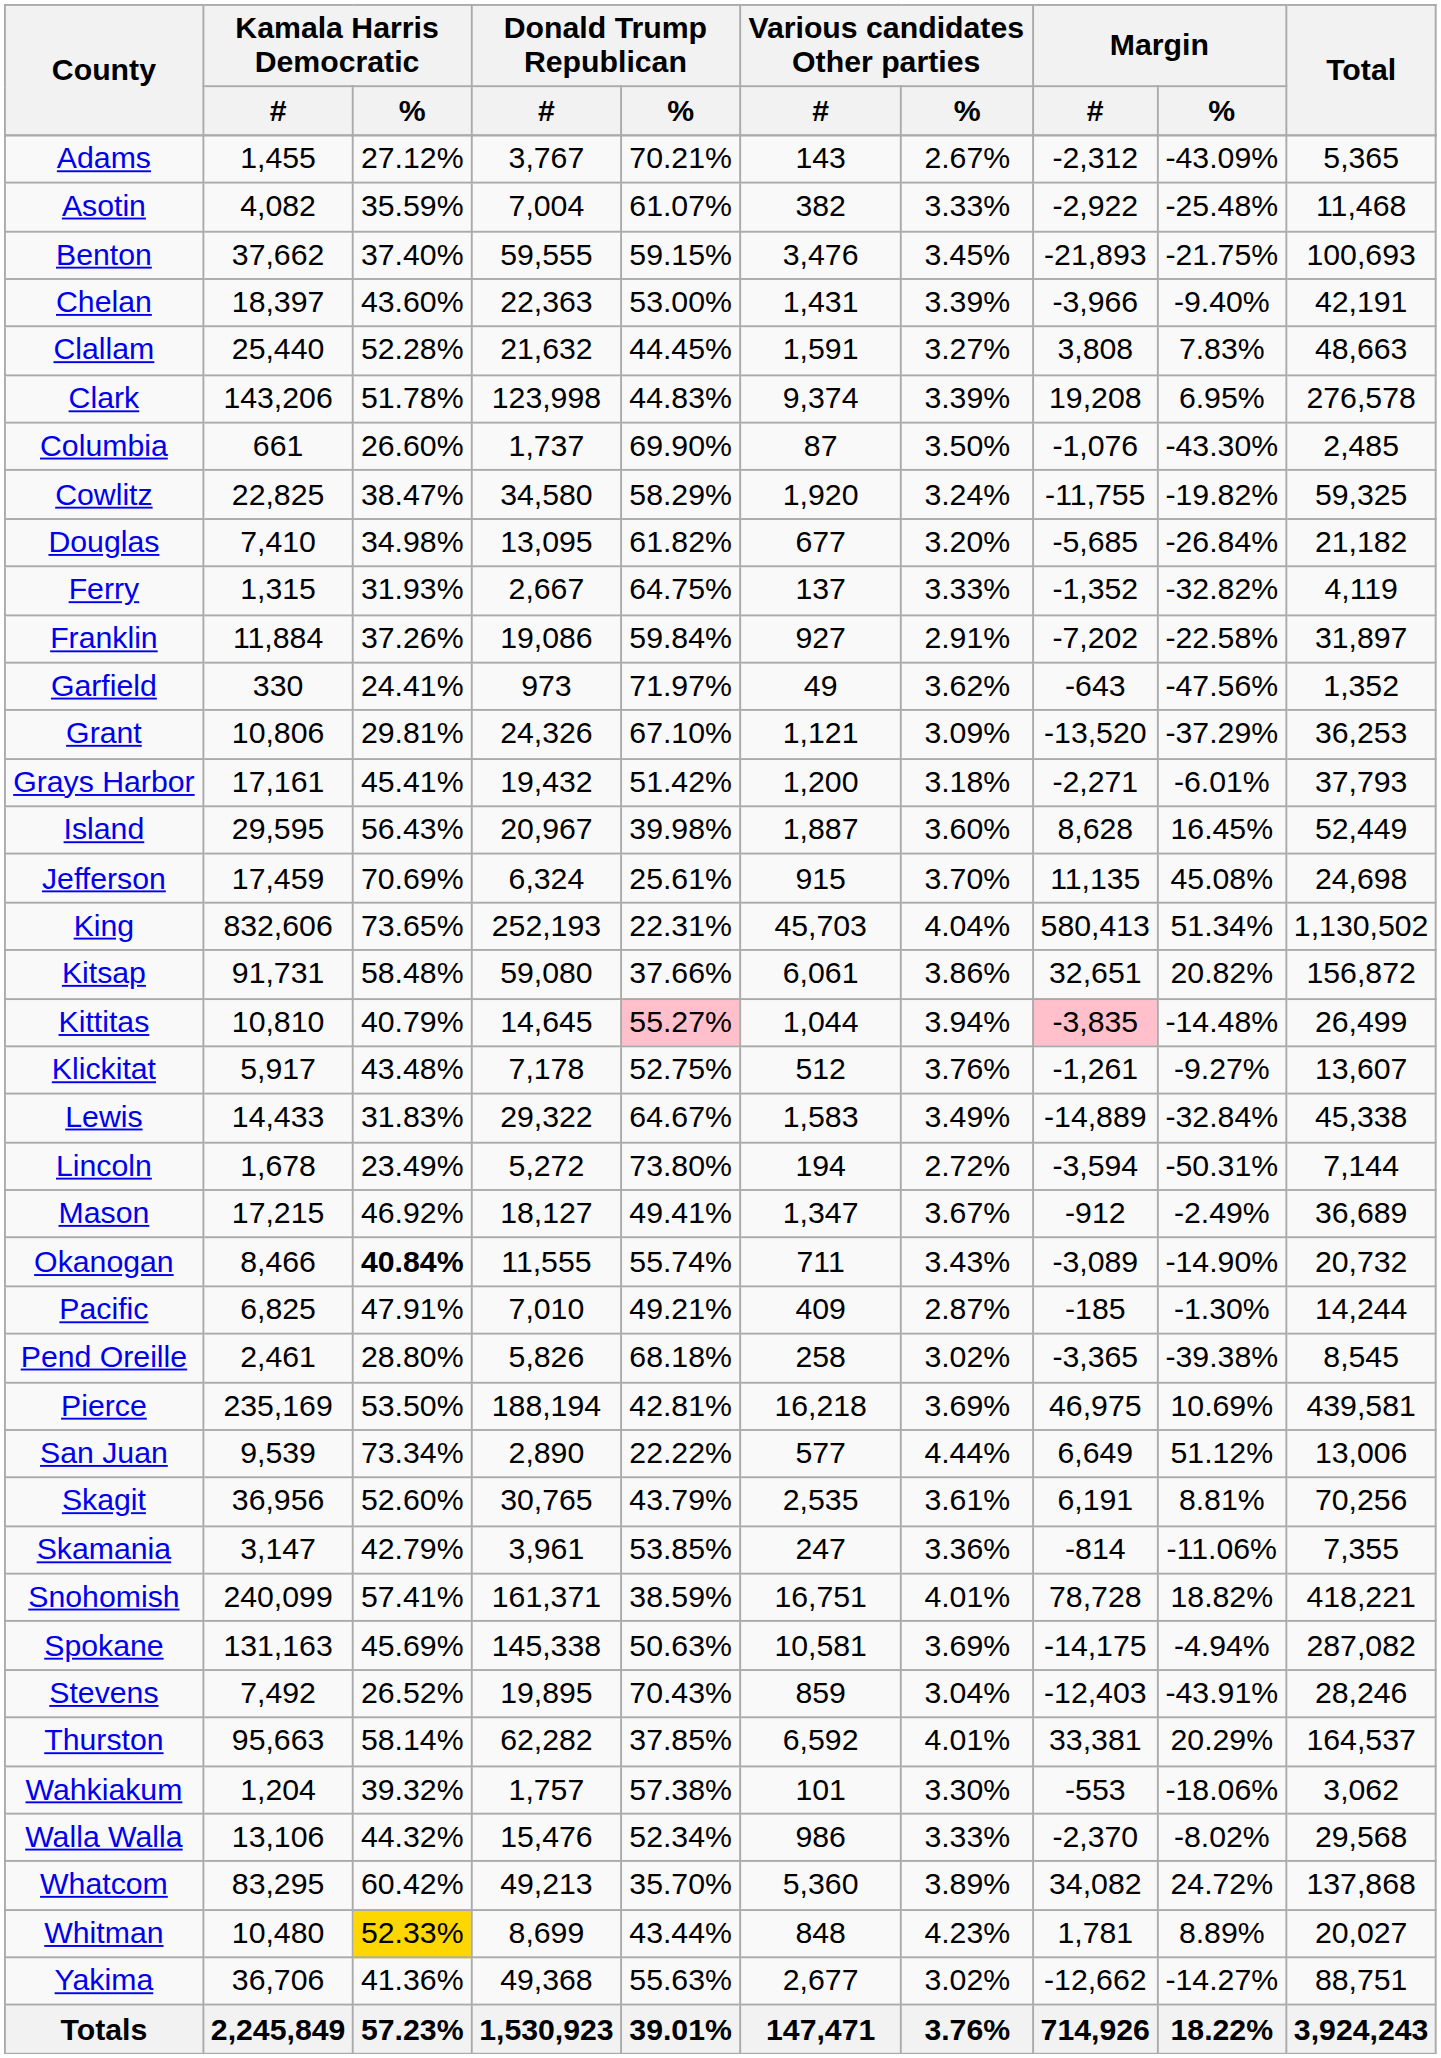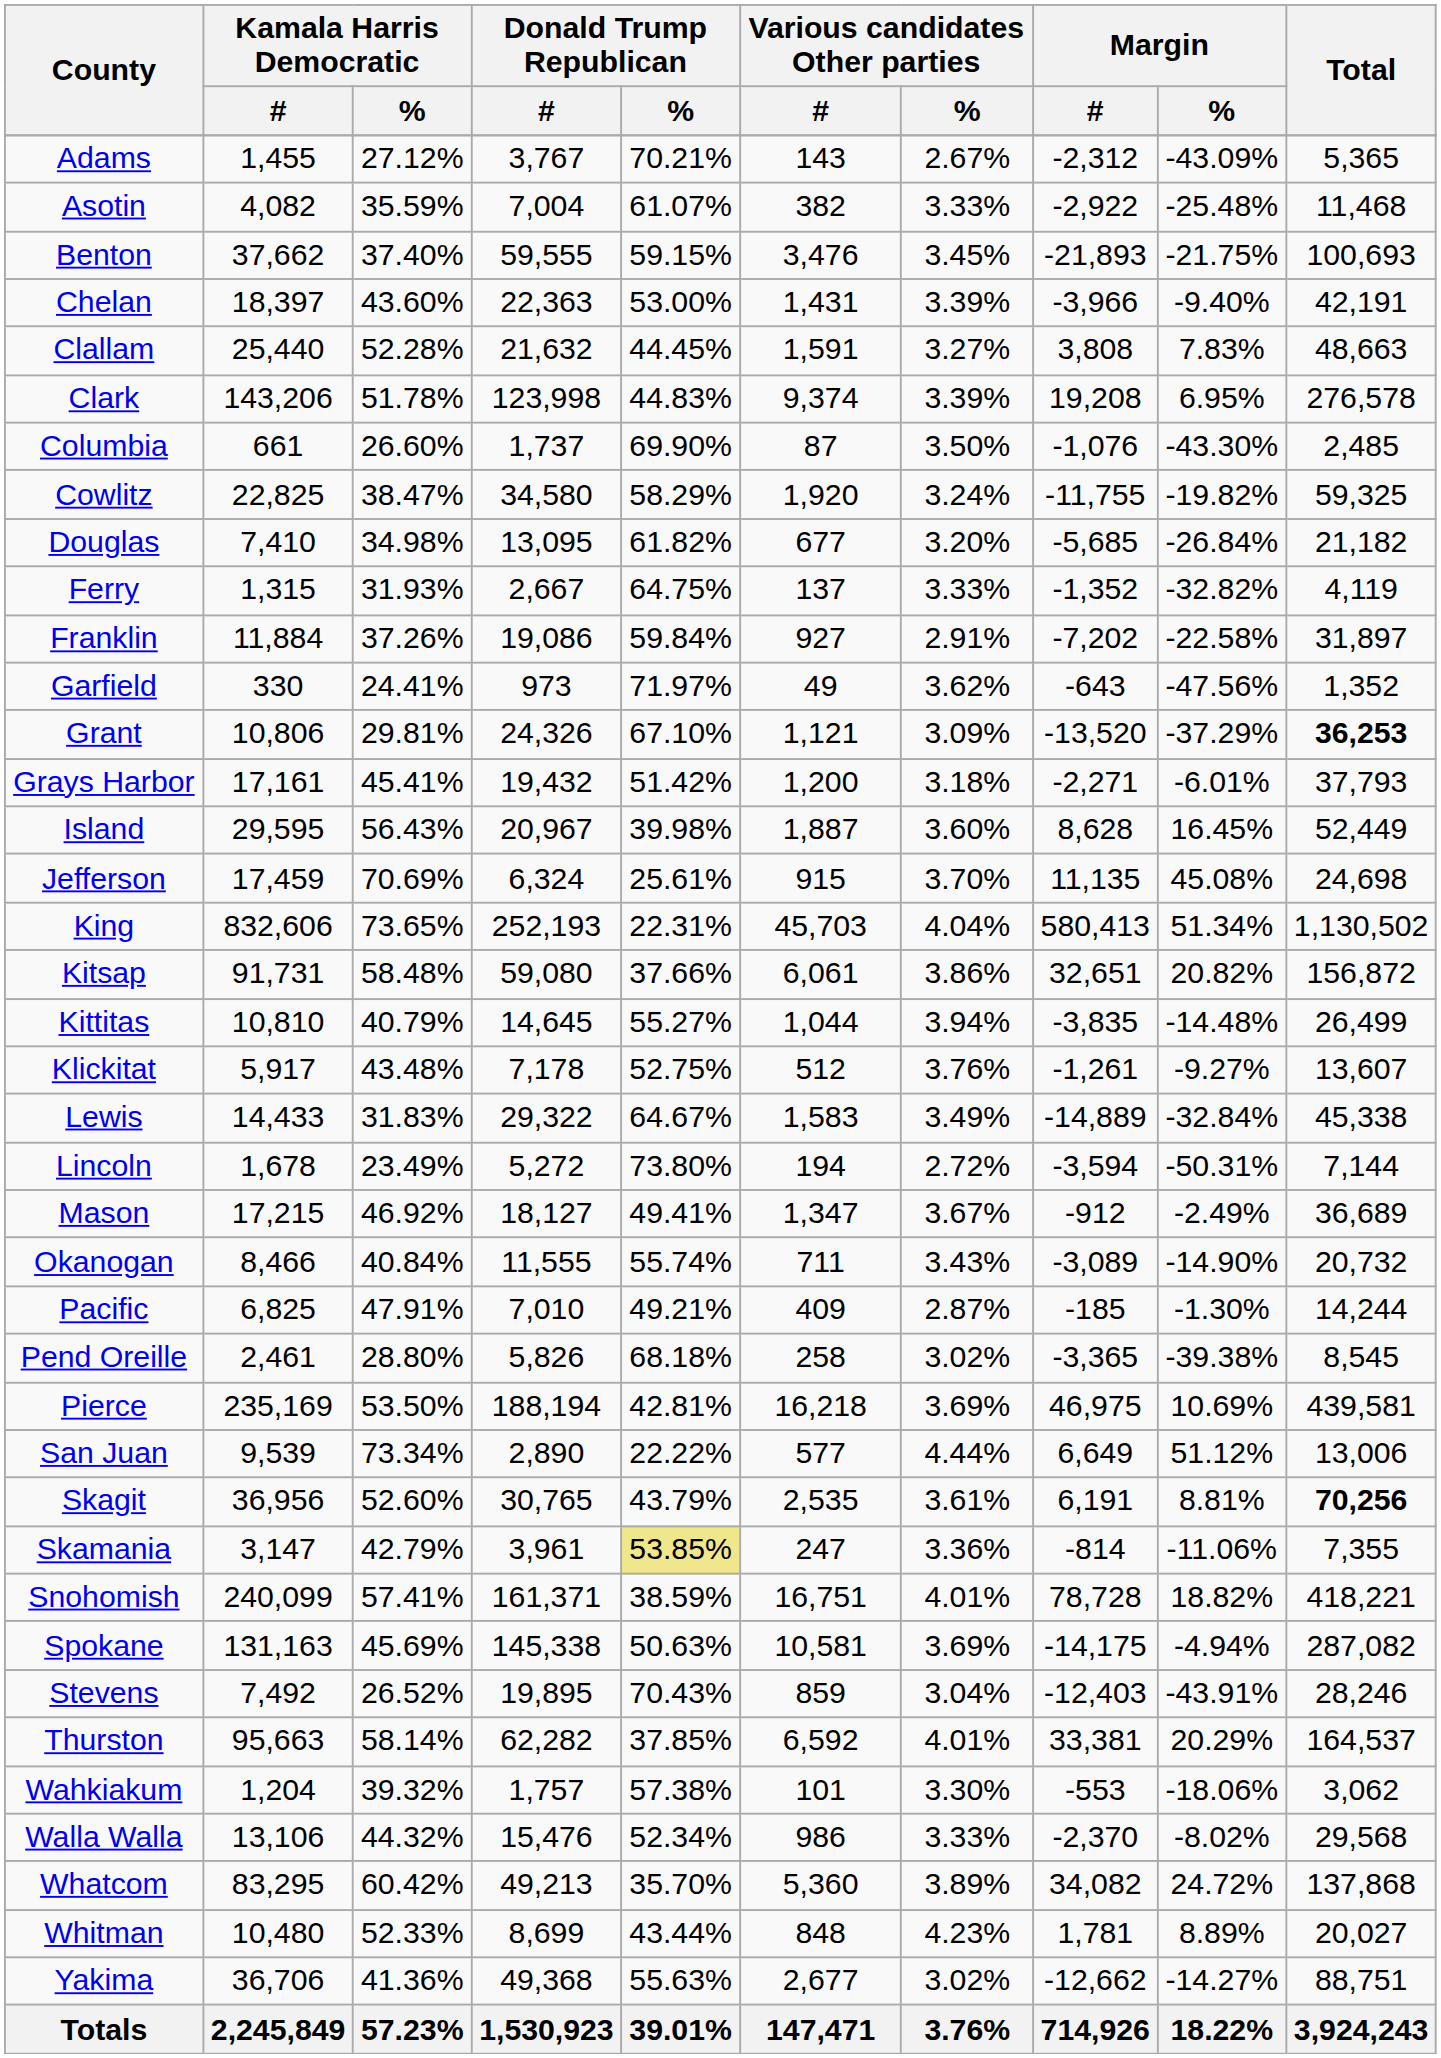(1361, 733) normal -> (1361, 733) bold
(681, 1021) pink background -> (681, 1021) no background
(1095, 1021) pink background -> (1095, 1021) no background
(412, 1261) bold -> (412, 1261) normal
(1361, 1501) normal -> (1361, 1501) bold
(681, 1549) no background -> (681, 1549) khaki background
(412, 1932) gold background -> (412, 1932) no background
